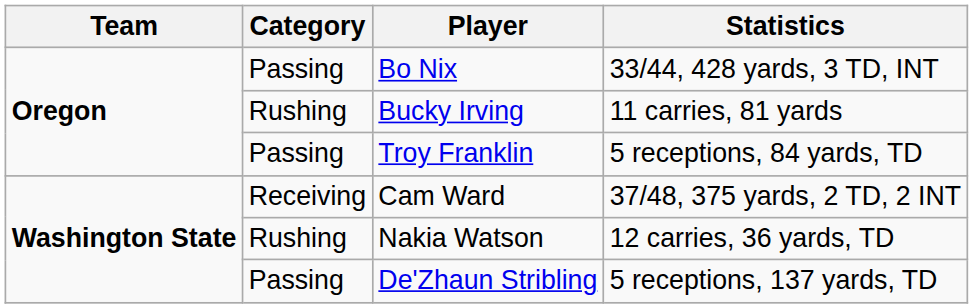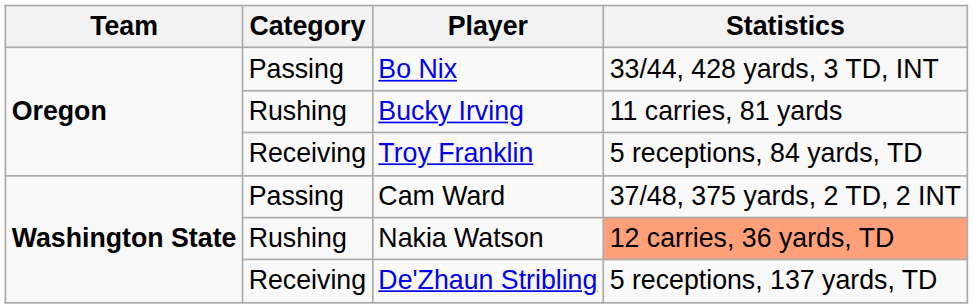(296, 153) Passing -> (307, 153) Receiving
(307, 195) Receiving -> (296, 195) Passing
(752, 238) no background -> (752, 238) lightsalmon background
(296, 280) Passing -> (307, 280) Receiving
